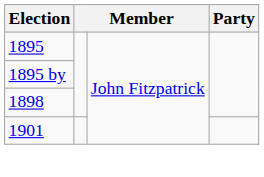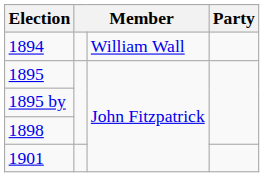+ row: (26, 46)
